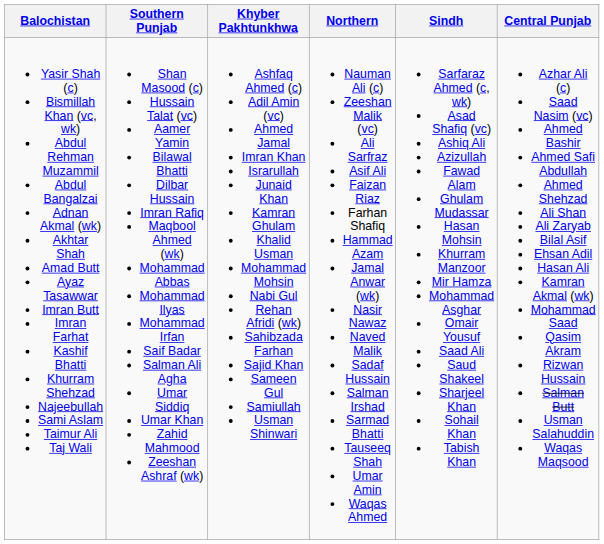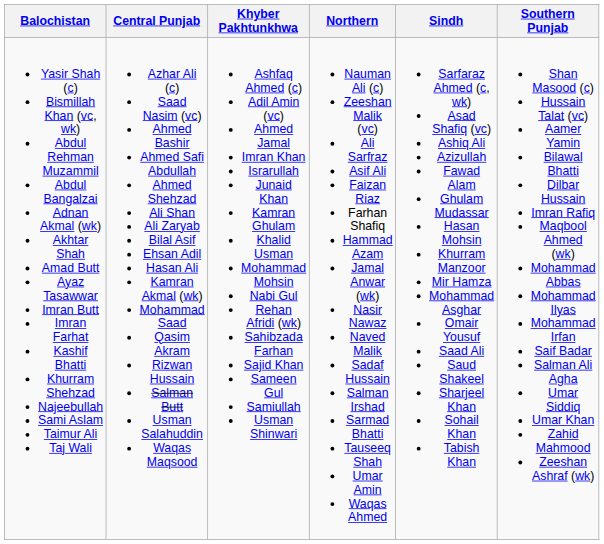columns swapped: (548, 21) <-> (157, 21)
